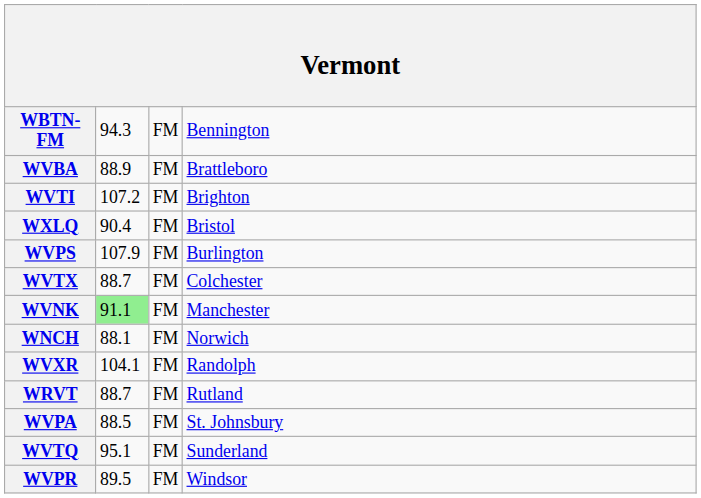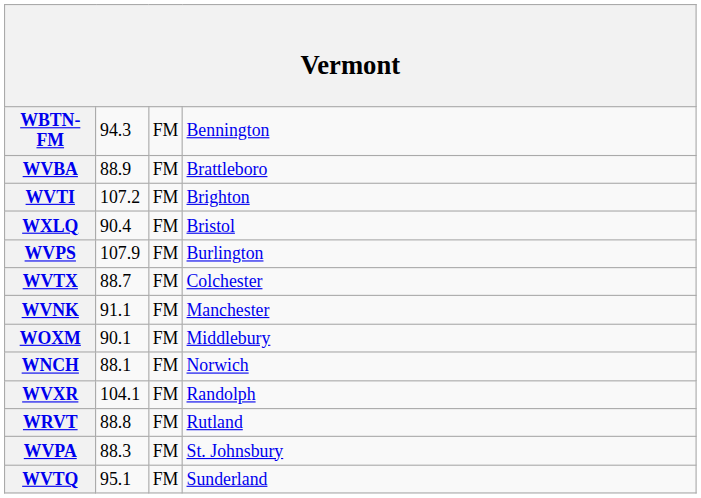(116, 309) lightgreen background -> (116, 309) no background
+ row: (50, 338)
(116, 394) 88.7 -> (116, 422) 88.8
(116, 422) 88.5 -> (116, 450) 88.3
- row: (50, 478)
